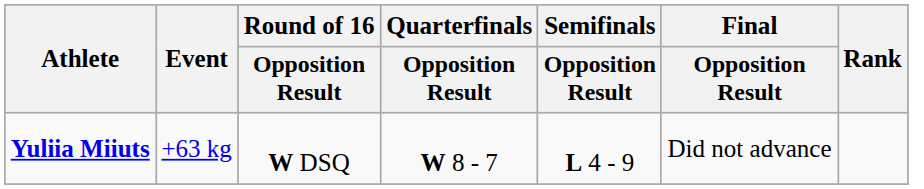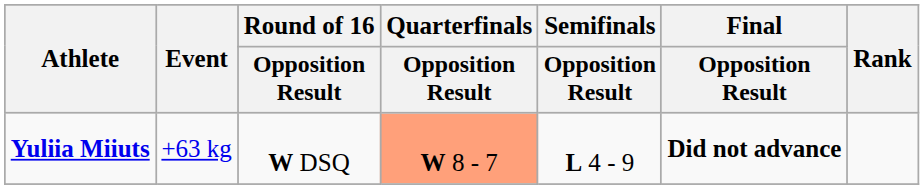(459, 163) no background -> (459, 163) lightsalmon background
(750, 148) normal -> (754, 148) bold
